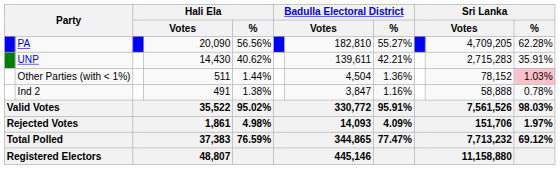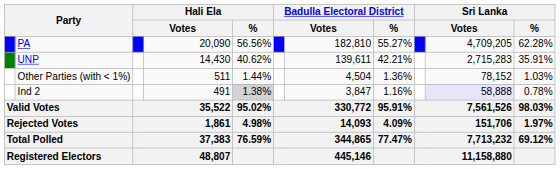(538, 76) pink background -> (538, 76) no background
(257, 92) no background -> (257, 92) lightgrey background
(496, 92) no background -> (496, 92) lavender background
